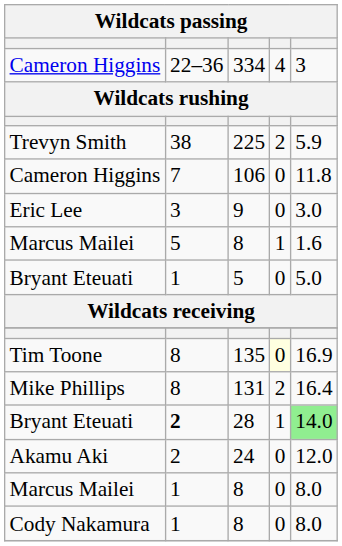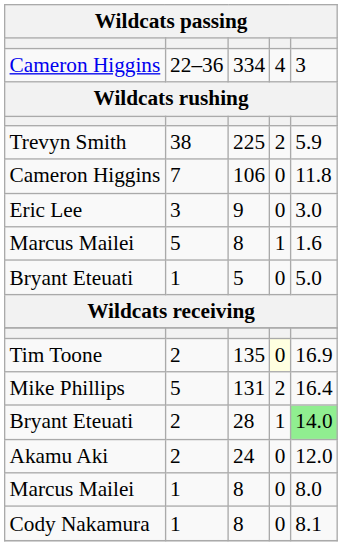(175, 354) 8 -> (175, 354) 2
(175, 388) 8 -> (175, 388) 5
(175, 422) bold -> (175, 422) normal
(309, 523) 8.0 -> (309, 523) 8.1
